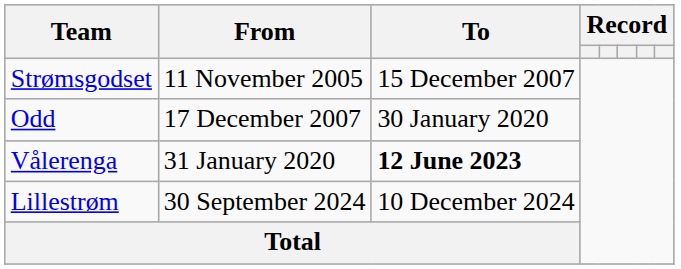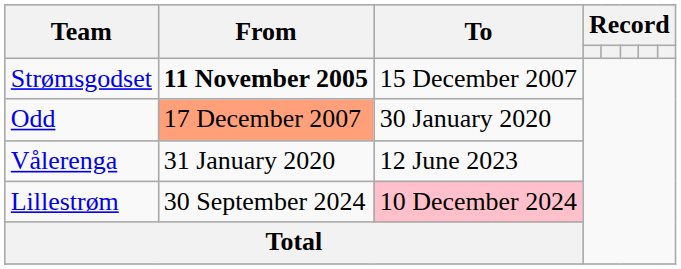(263, 78) normal -> (266, 78) bold
(262, 119) no background -> (262, 119) lightsalmon background
(449, 160) bold -> (449, 160) normal
(476, 201) no background -> (478, 201) pink background
